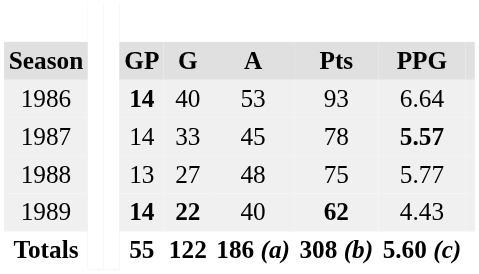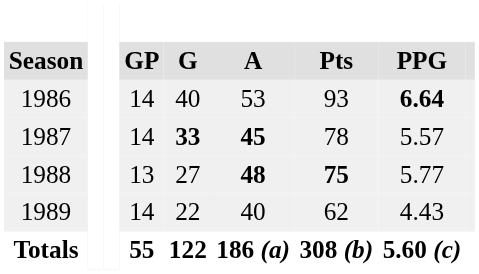(142, 98) bold -> (142, 98) normal
(422, 98) normal -> (422, 98) bold
(188, 136) normal -> (188, 136) bold
(253, 136) normal -> (253, 136) bold
(422, 136) bold -> (422, 136) normal
(253, 174) normal -> (253, 174) bold
(336, 174) normal -> (336, 174) bold
(142, 212) bold -> (142, 212) normal
(188, 212) bold -> (188, 212) normal
(336, 212) bold -> (336, 212) normal
